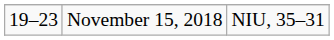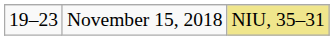(278, 19) no background -> (278, 19) khaki background
